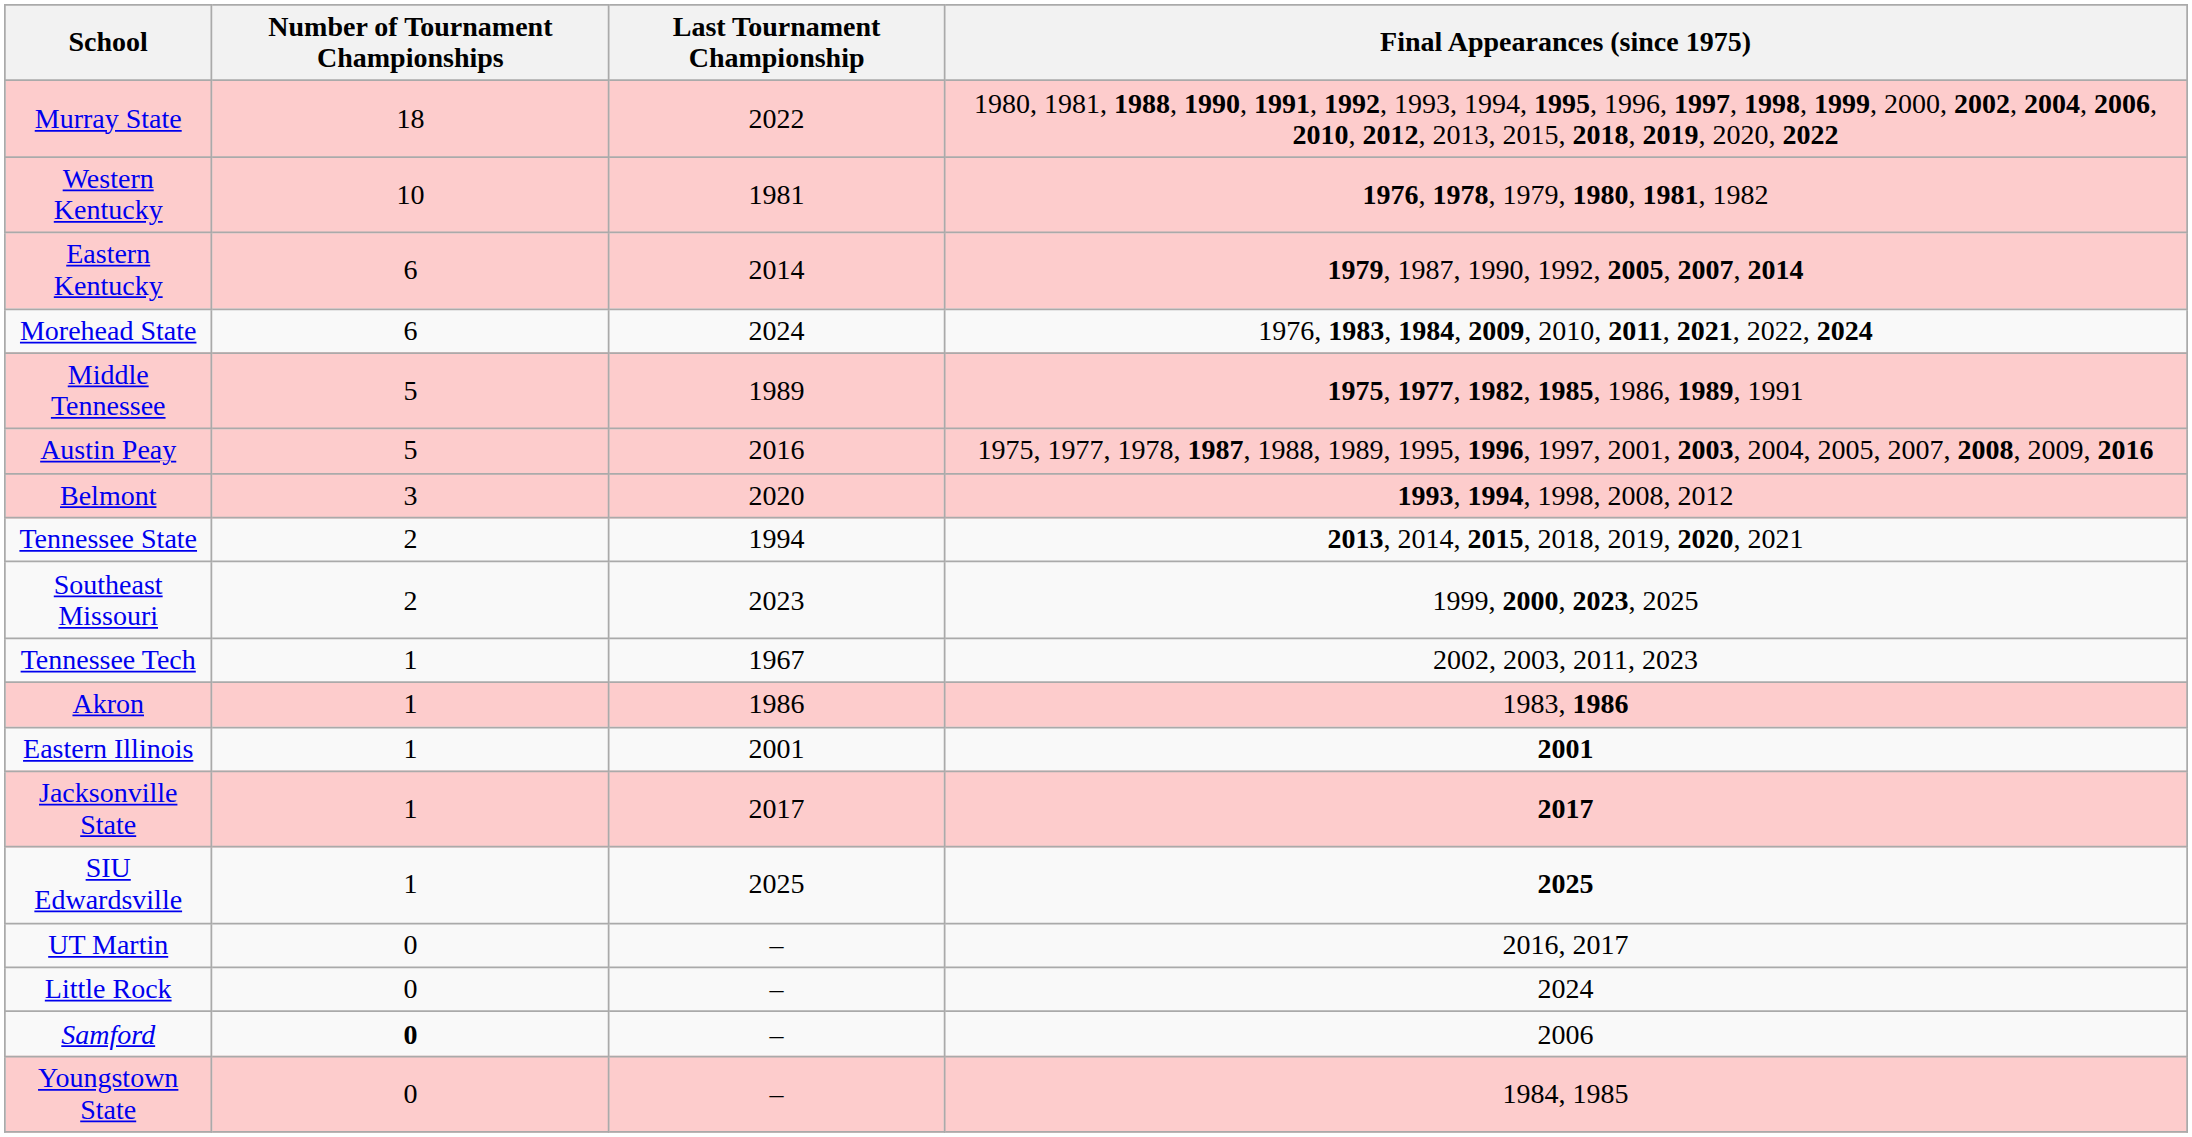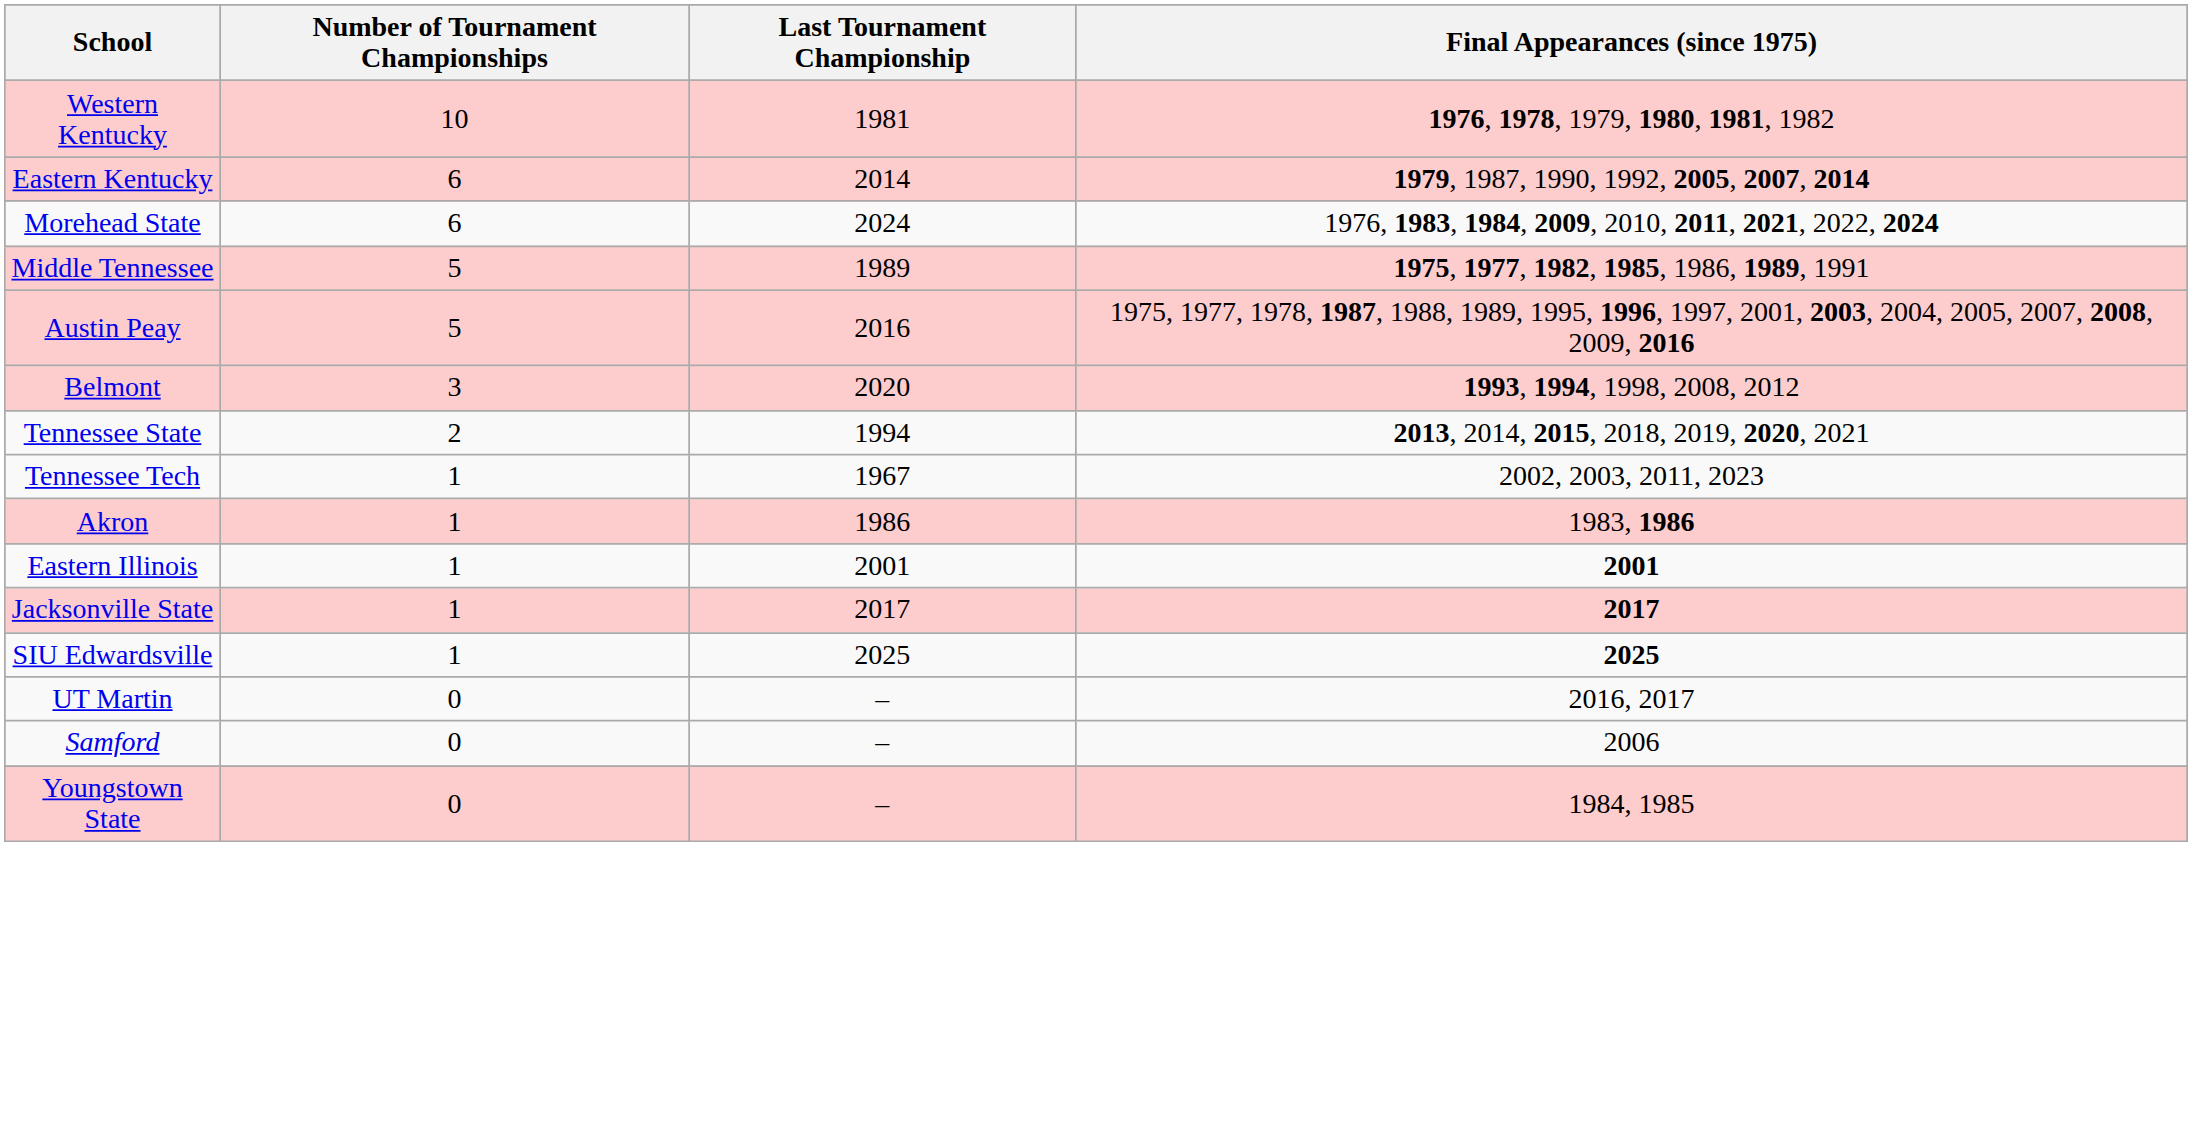- row: (108, 118)
- row: (108, 599)
- row: (108, 989)
(410, 1033) bold -> (454, 742) normal
